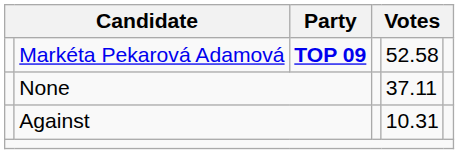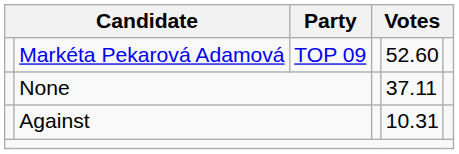(330, 54) bold -> (330, 54) normal
(412, 54) 52.58 -> (412, 54) 52.60
